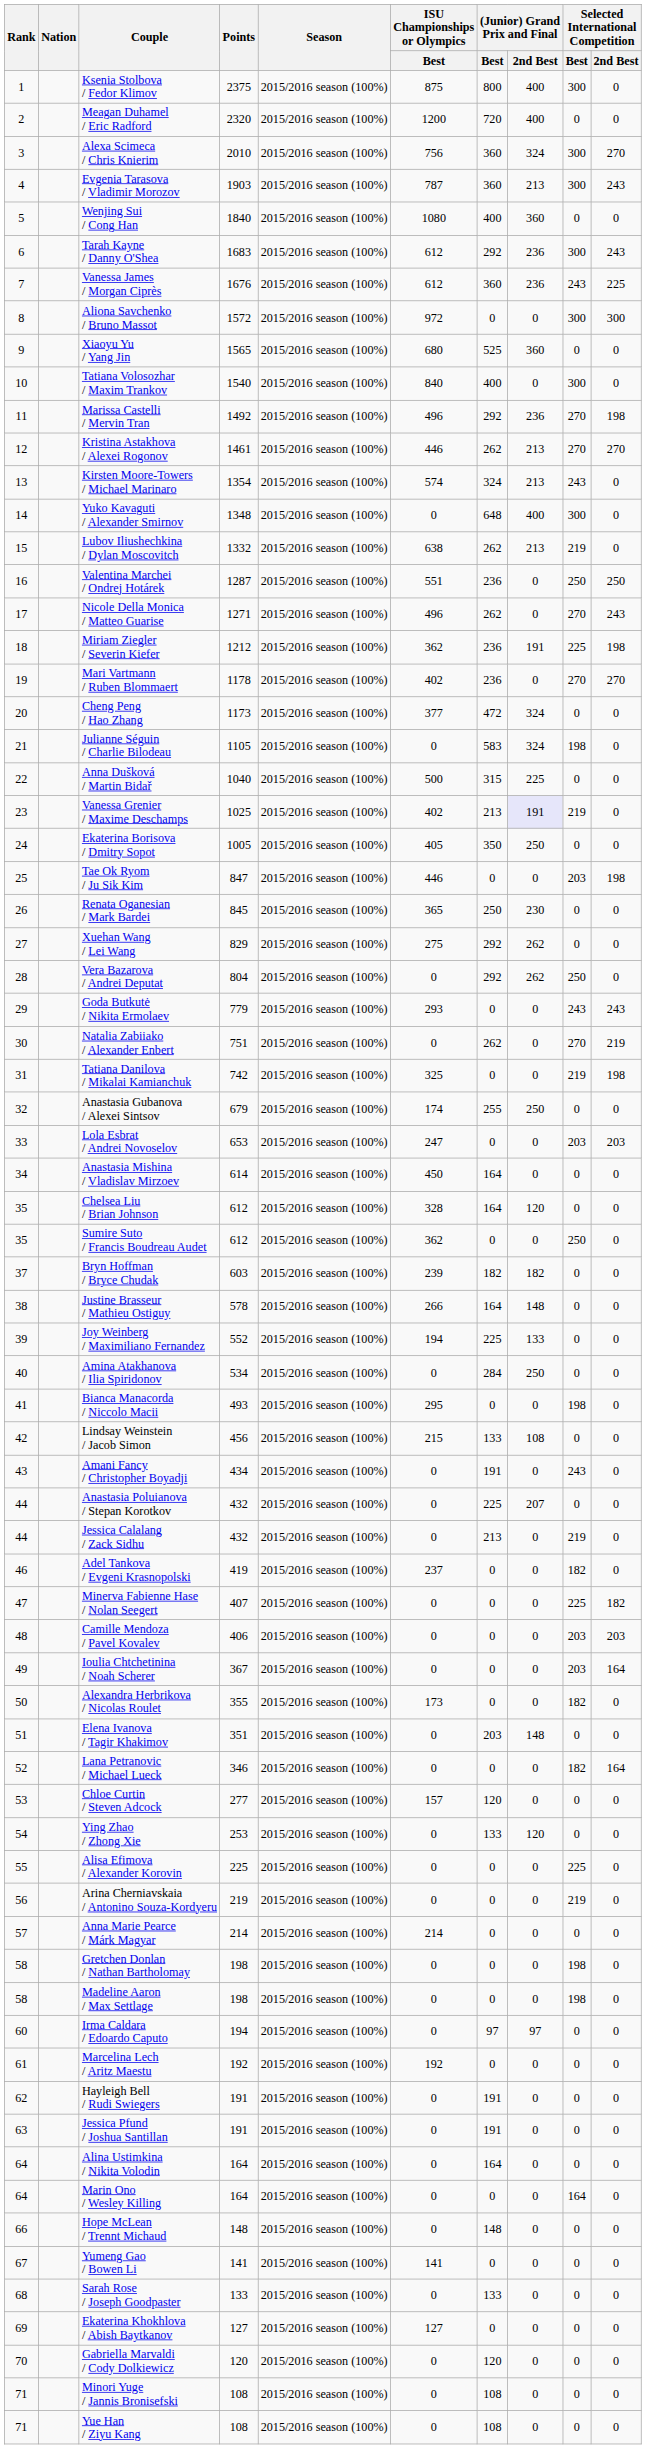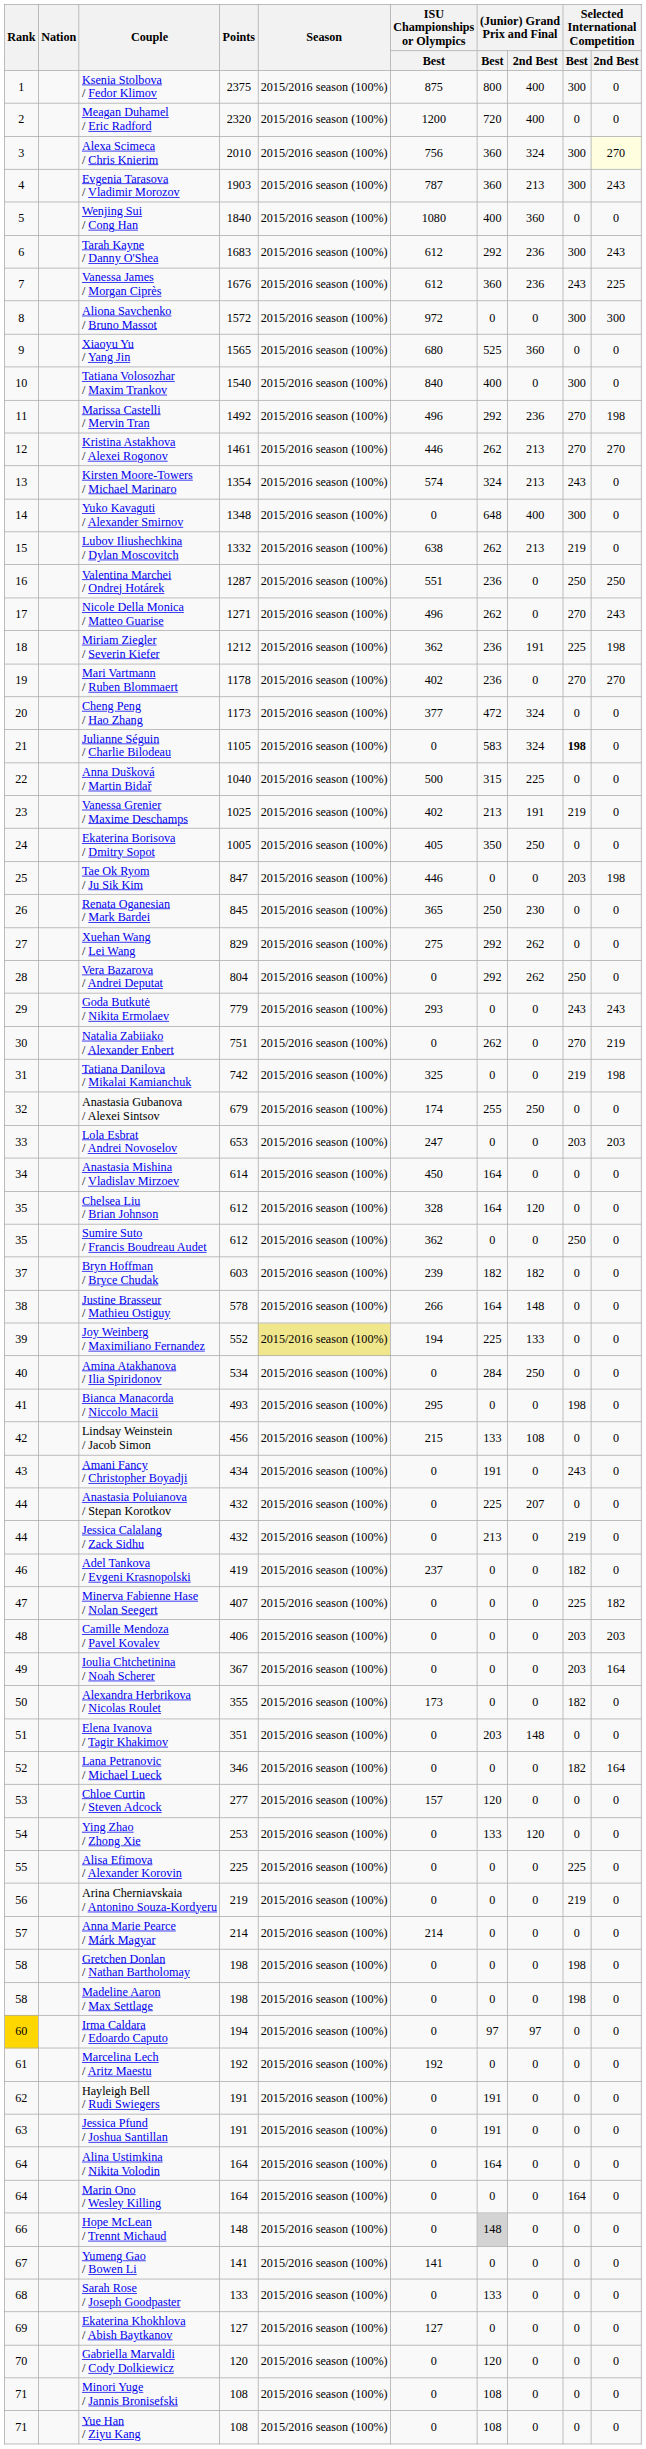(616, 152) no background -> (616, 152) lightyellow background
(577, 746) normal -> (577, 746) bold
(535, 812) lavender background -> (535, 812) no background
(324, 1339) no background -> (324, 1339) khaki background
(21, 2031) no background -> (21, 2031) gold background
(492, 2229) no background -> (492, 2229) lightgrey background
